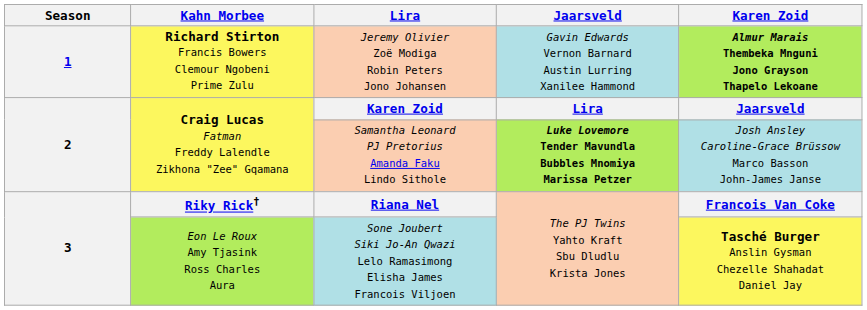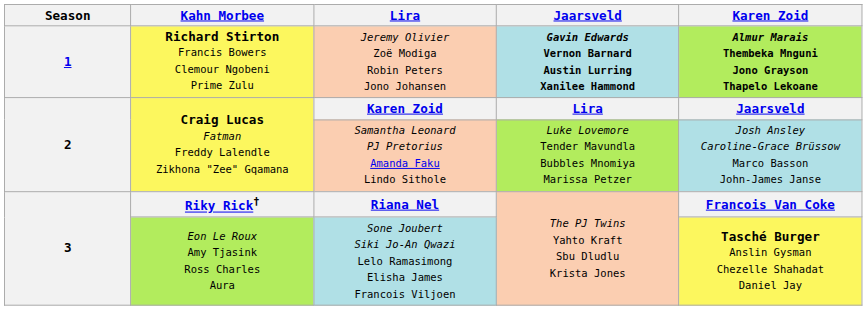(588, 62) normal -> (588, 61) bold
(588, 155) bold -> (588, 155) normal
